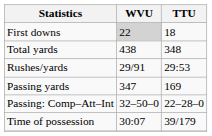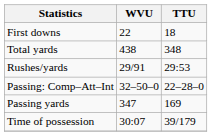(125, 31) lightgrey background -> (125, 31) no background
rows swapped: (38, 85) <-> (60, 103)
